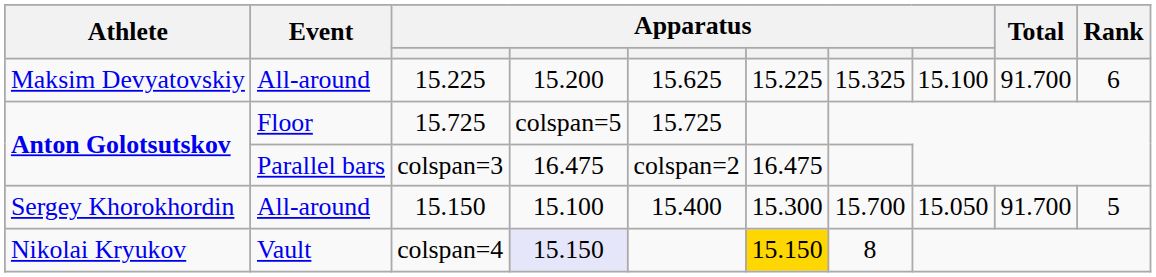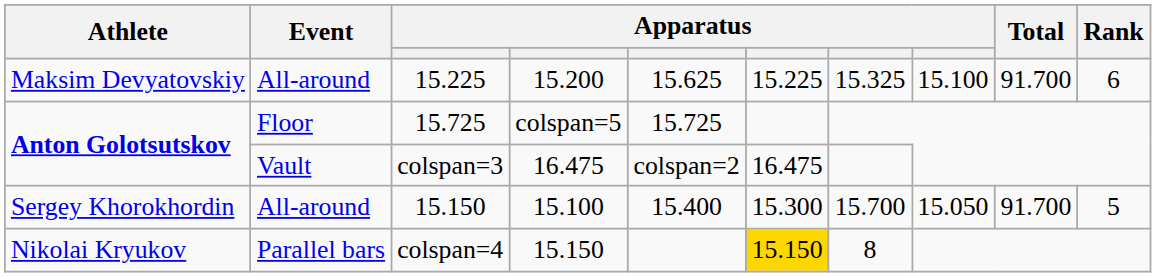(321, 165) Parallel bars -> (284, 165) Vault
(284, 250) Vault -> (321, 250) Parallel bars
(568, 250) lavender background -> (568, 250) no background
